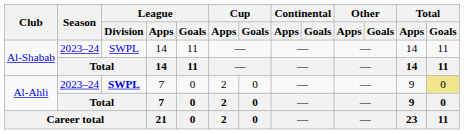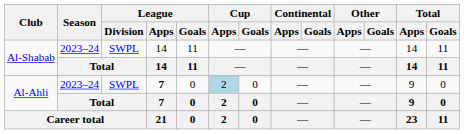(124, 84) bold -> (124, 84) normal
(161, 84) normal -> (161, 84) bold
(224, 84) no background -> (224, 84) lightblue background
(443, 84) khaki background -> (443, 84) no background
